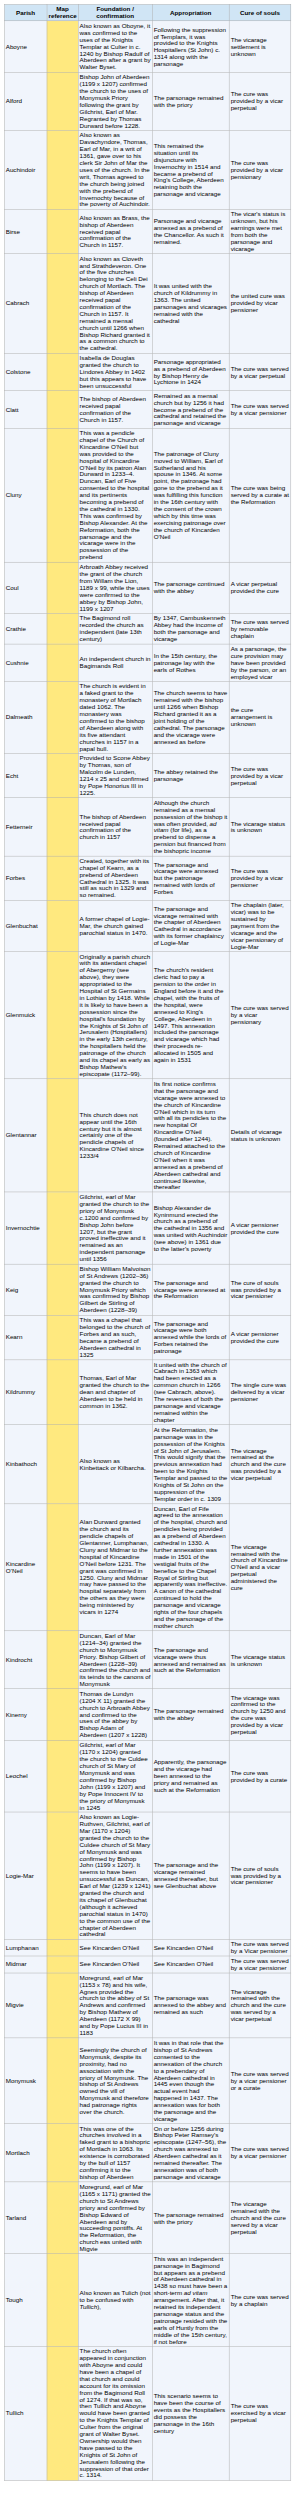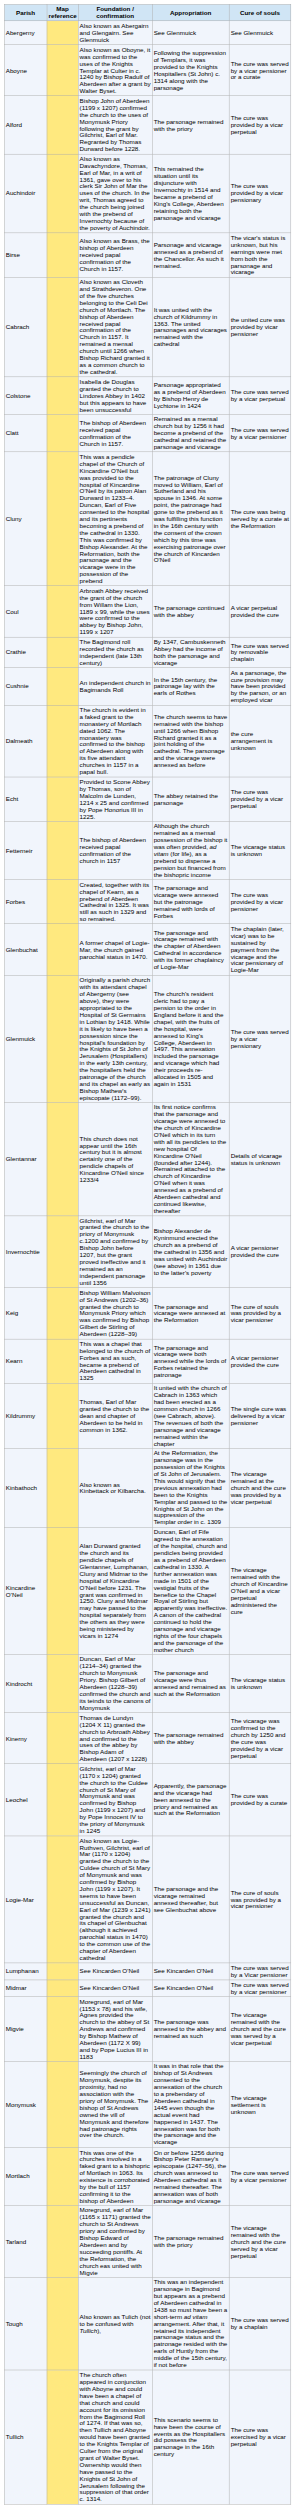+ row: (20, 32)
(249, 46) The vicarage settlement is unknown -> (260, 70) The cure was served by a vicar pensioner or a curate
(260, 2080) The cure was served by a vicar pensioner or a curate -> (249, 2104) The vicarage settlement is unknown
